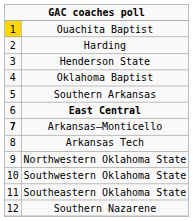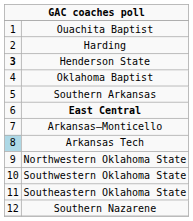(13, 29) gold background -> (13, 29) no background
(13, 61) normal -> (13, 61) bold
(13, 127) bold -> (13, 127) normal
(13, 143) no background -> (13, 143) lightblue background
